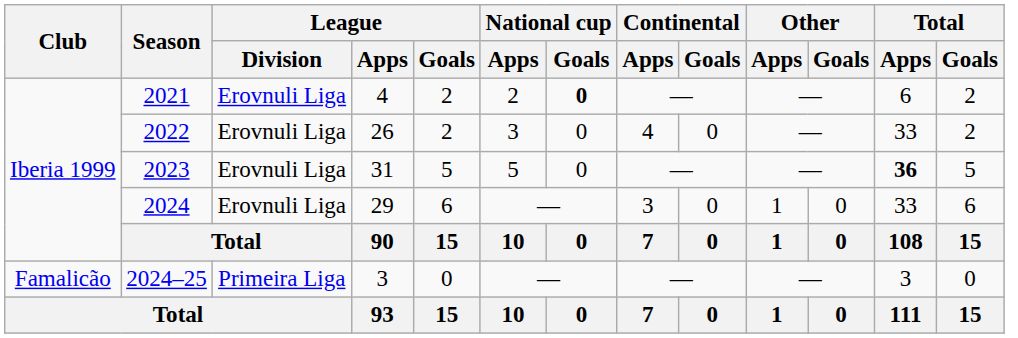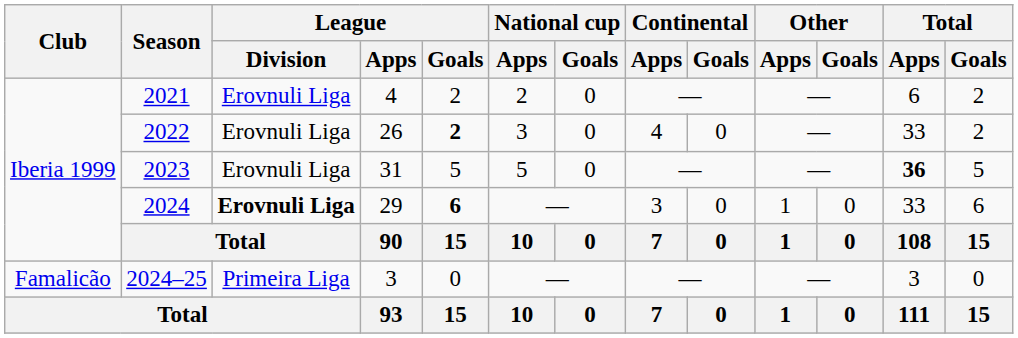(581, 95) bold -> (590, 95) normal
(447, 132) normal -> (455, 132) bold
(282, 205) normal -> (286, 205) bold
(447, 205) normal -> (455, 205) bold
